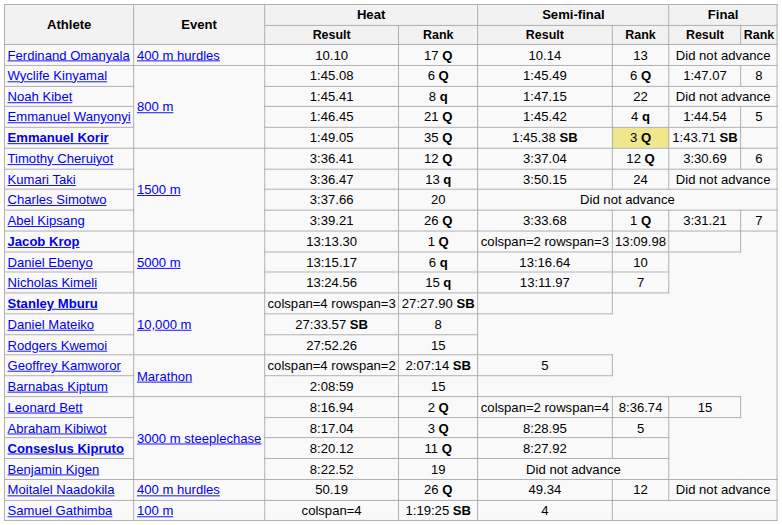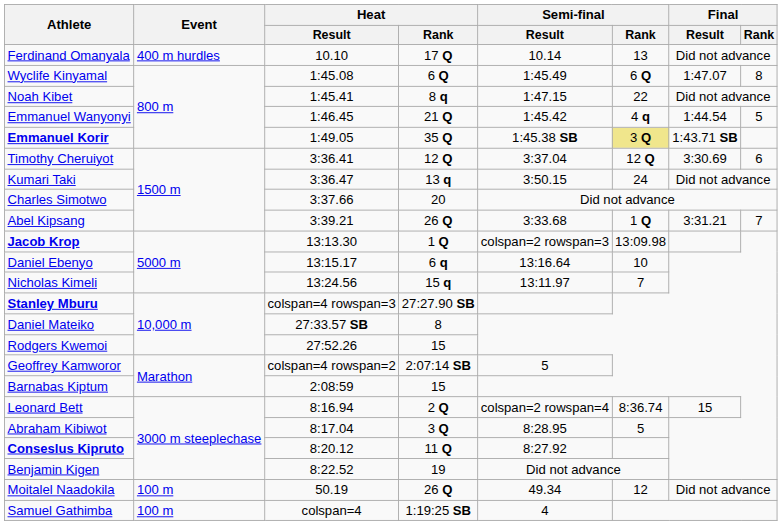(178, 490) 400 m hurdles -> (155, 490) 100 m
